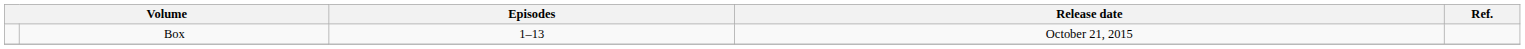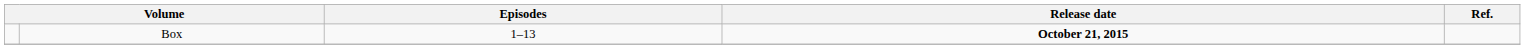(1089, 34) normal -> (1083, 34) bold
